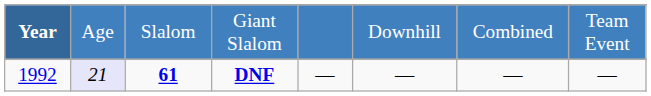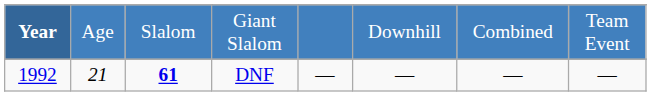(98, 75) lavender background -> (98, 75) no background
(254, 75) bold -> (254, 75) normal
